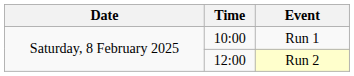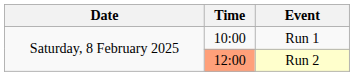(230, 60) no background -> (230, 60) lightsalmon background
